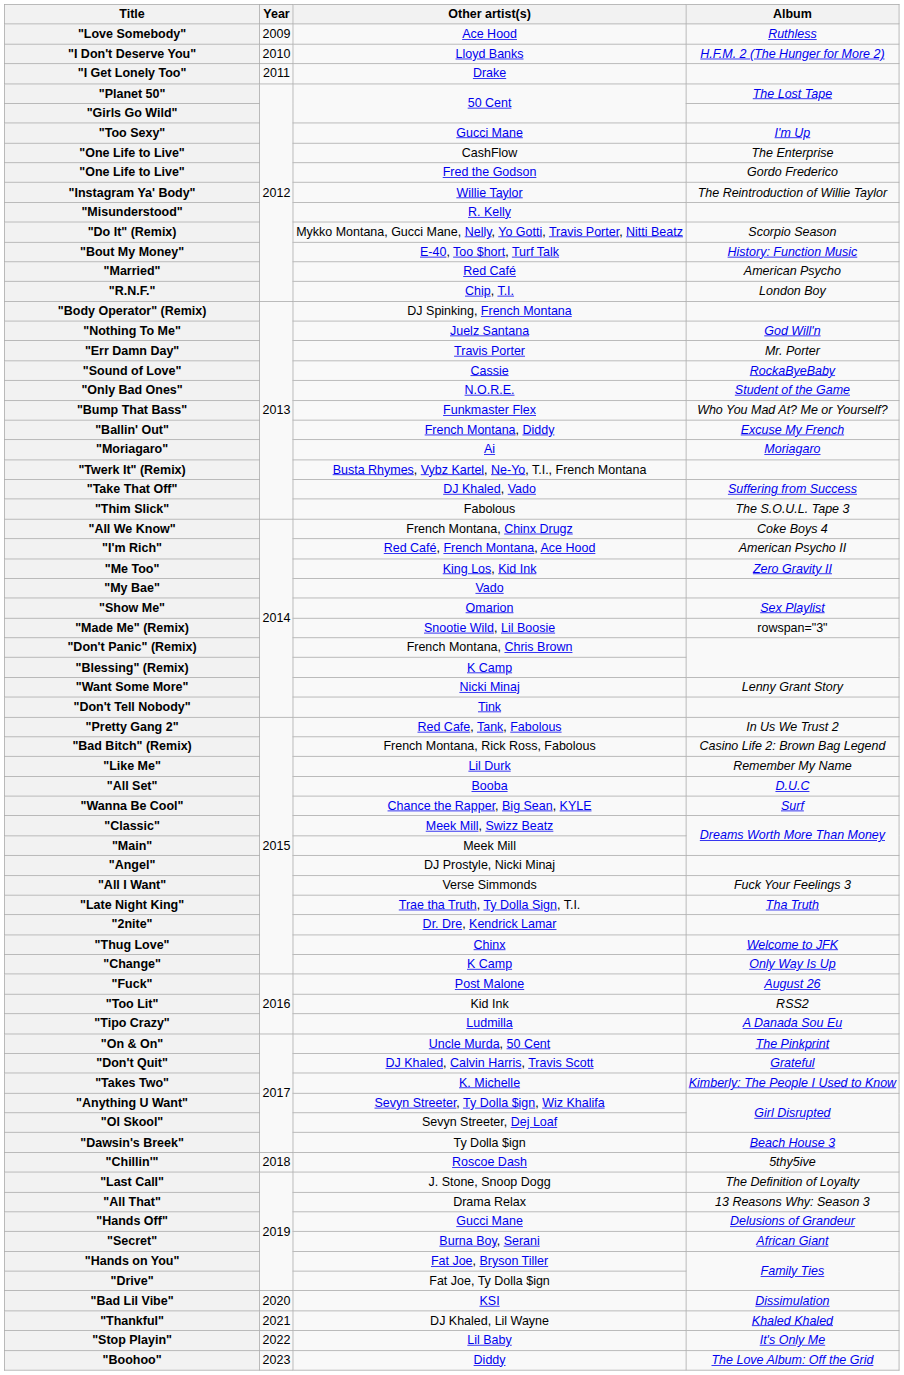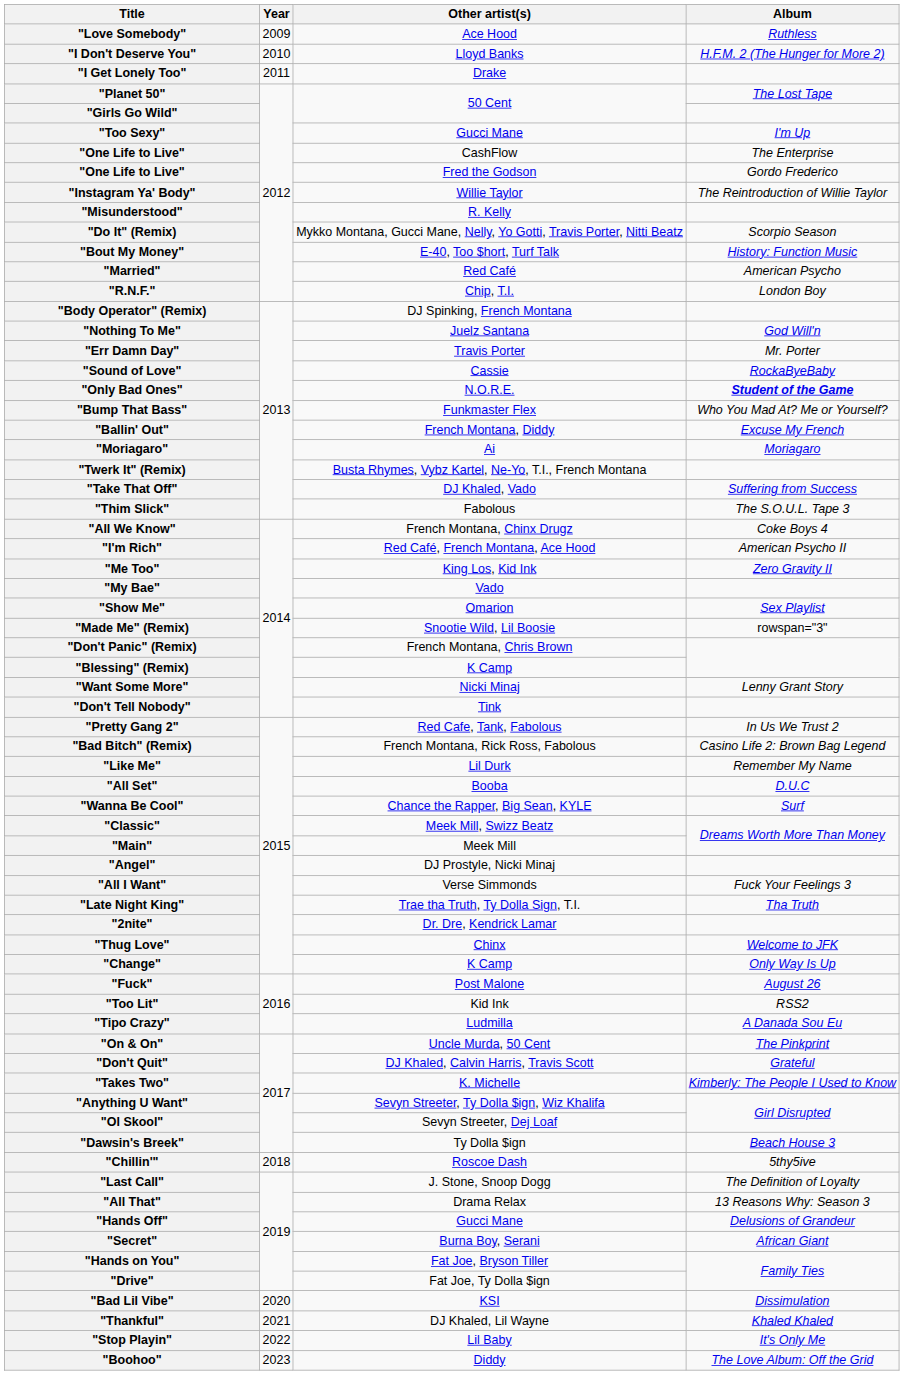(792, 390) normal -> (792, 390) bold
